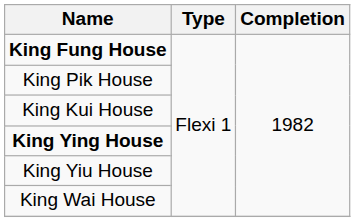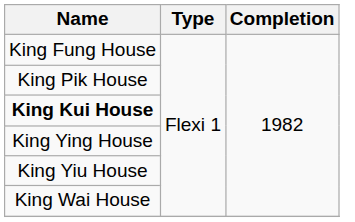(88, 49) bold -> (83, 49) normal
(88, 110) normal -> (83, 110) bold
(88, 140) bold -> (83, 140) normal
